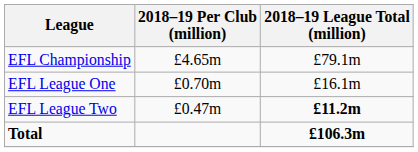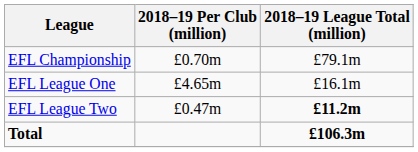(198, 59) £4.65m -> (198, 59) £0.70m
(198, 84) £0.70m -> (198, 84) £4.65m
